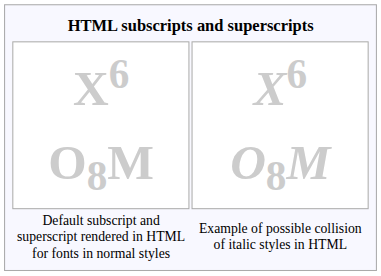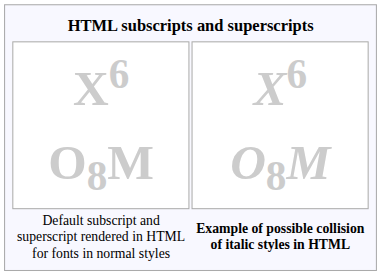(280, 237) normal -> (280, 237) bold
